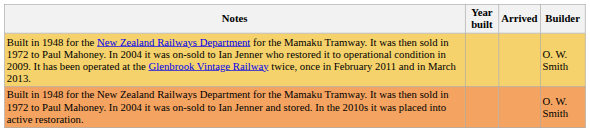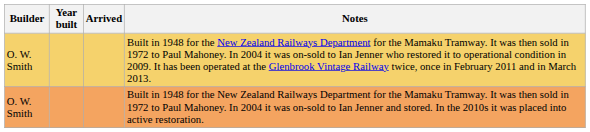columns swapped: (563, 19) <-> (235, 19)
